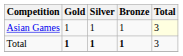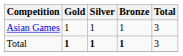(156, 28) lightyellow background -> (156, 28) no background
